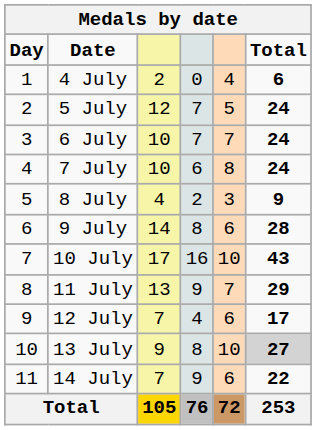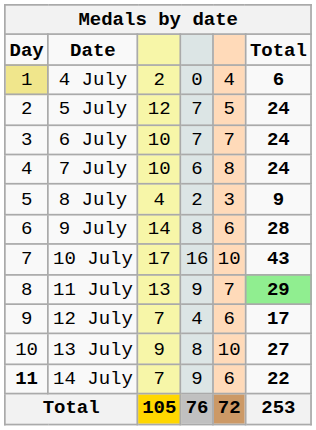(27, 80) no background -> (27, 80) khaki background
(278, 289) no background -> (278, 289) lightgreen background
(278, 349) lightgrey background -> (278, 349) no background
(27, 379) normal -> (27, 379) bold
